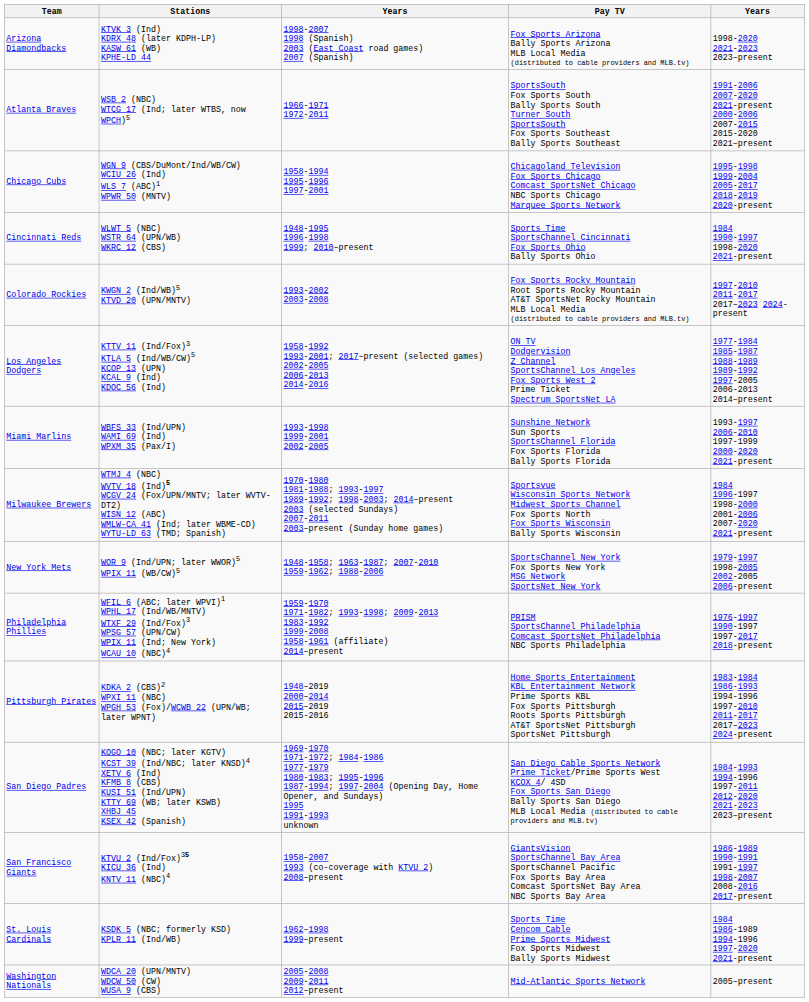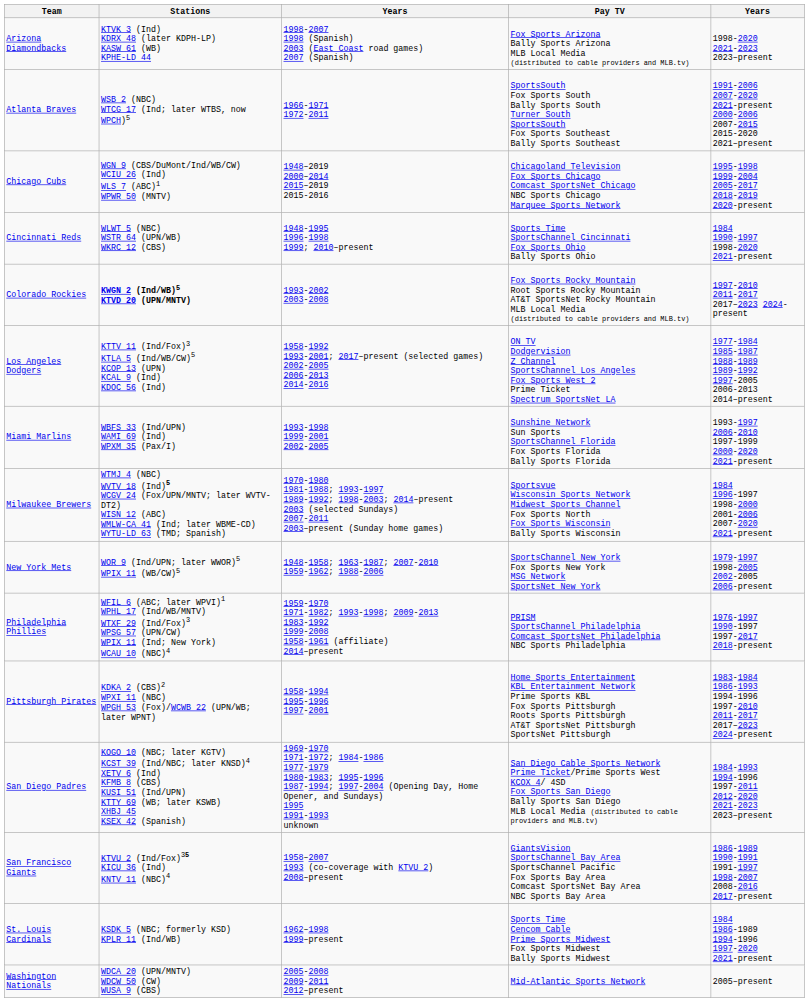(306, 181) 1958-1994 1995-1996 1997-2001 -> (306, 181) 1948–2019 2000–2014 2015–2019 2015-2016
(146, 295) normal -> (146, 295) bold
(306, 702) 1948–2019 2000–2014 2015–2019 2015-2016 -> (306, 702) 1958-1994 1995-1996 1997-2001
